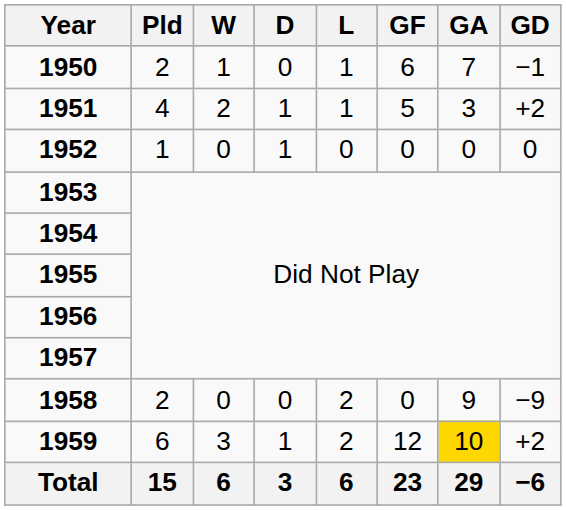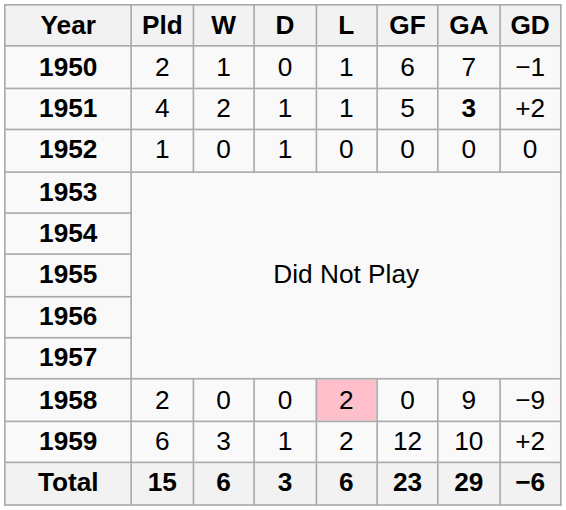(469, 108) normal -> (469, 108) bold
(346, 399) no background -> (346, 399) pink background
(469, 441) gold background -> (469, 441) no background
